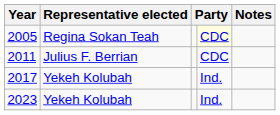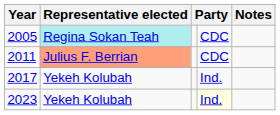(101, 36) no background -> (101, 36) paleturquoise background
(214, 36) lightyellow background -> (214, 36) no background
(90, 57) no background -> (90, 57) lightsalmon background
(211, 99) no background -> (211, 99) lightyellow background
